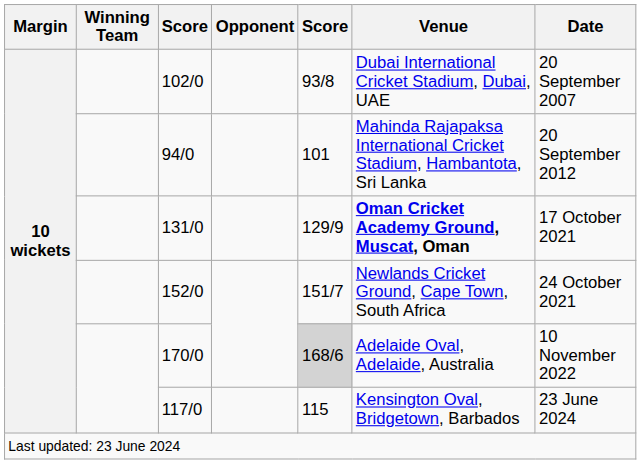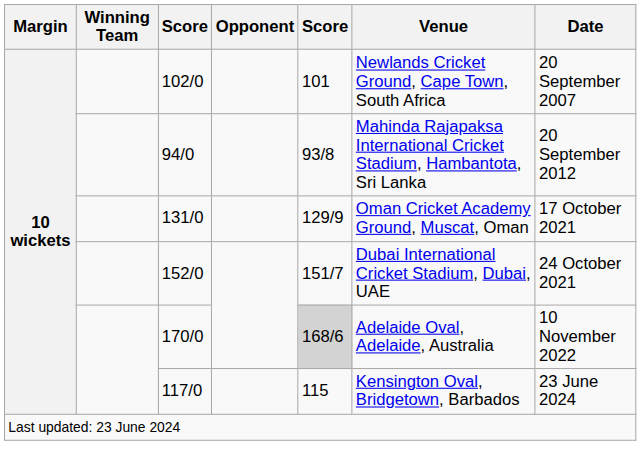(318, 81) 93/8 -> (316, 81) 101
(443, 81) Dubai International Cricket Stadium, Dubai, UAE -> (432, 81) Newlands Cricket Ground, Cape Town, South Africa
(316, 154) 101 -> (318, 154) 93/8
(428, 227) bold -> (443, 218) normal
(432, 291) Newlands Cricket Ground, Cape Town, South Africa -> (443, 273) Dubai International Cricket Stadium, Dubai, UAE
